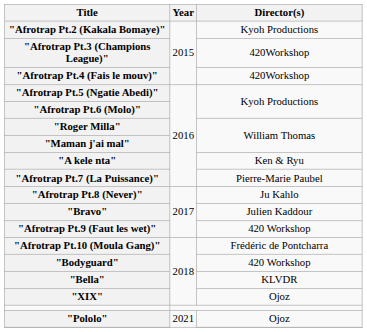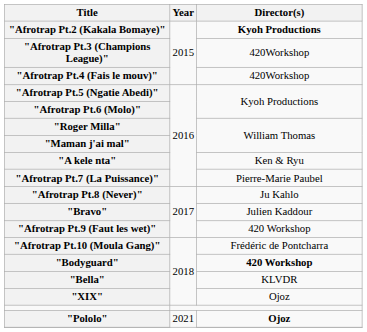(279, 30) normal -> (279, 30) bold
(279, 263) normal -> (279, 263) bold
(279, 319) normal -> (279, 319) bold
